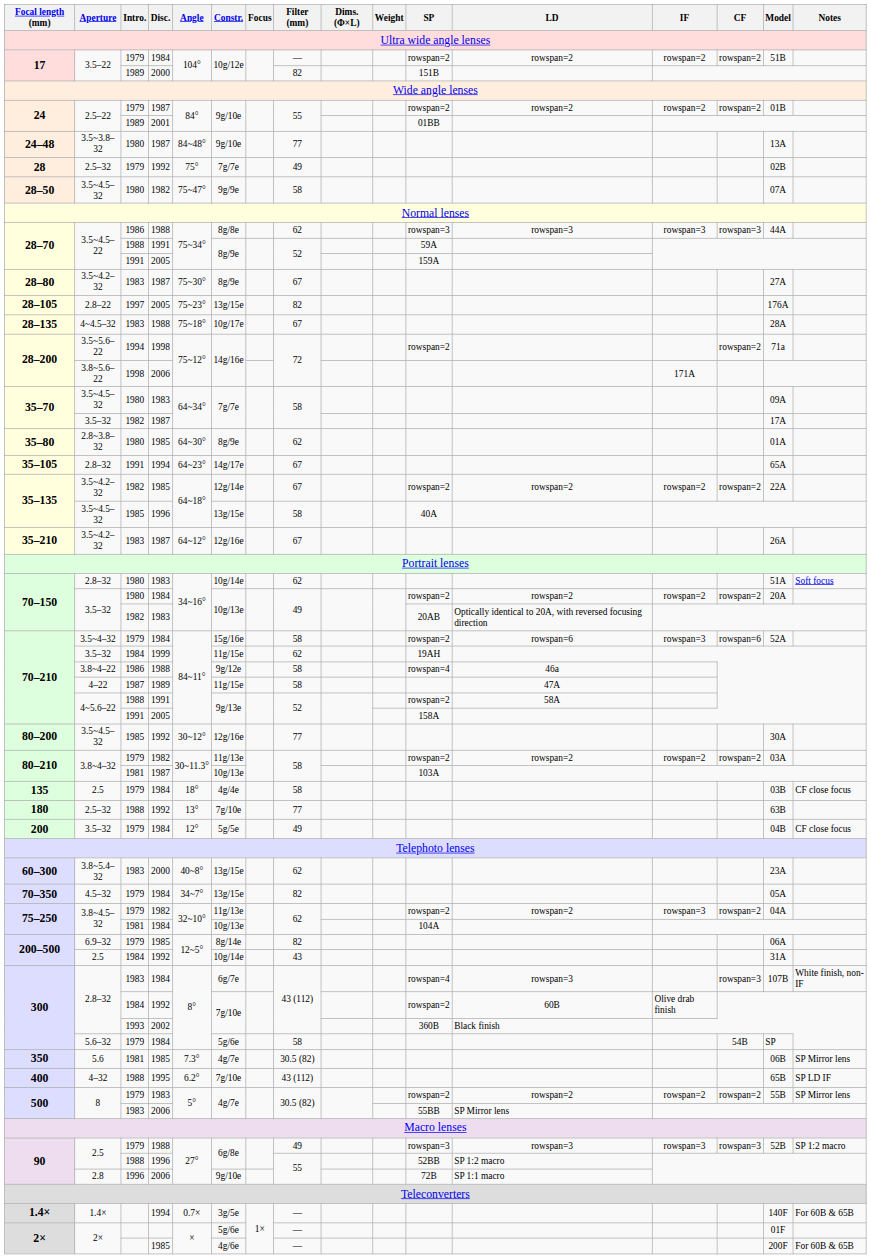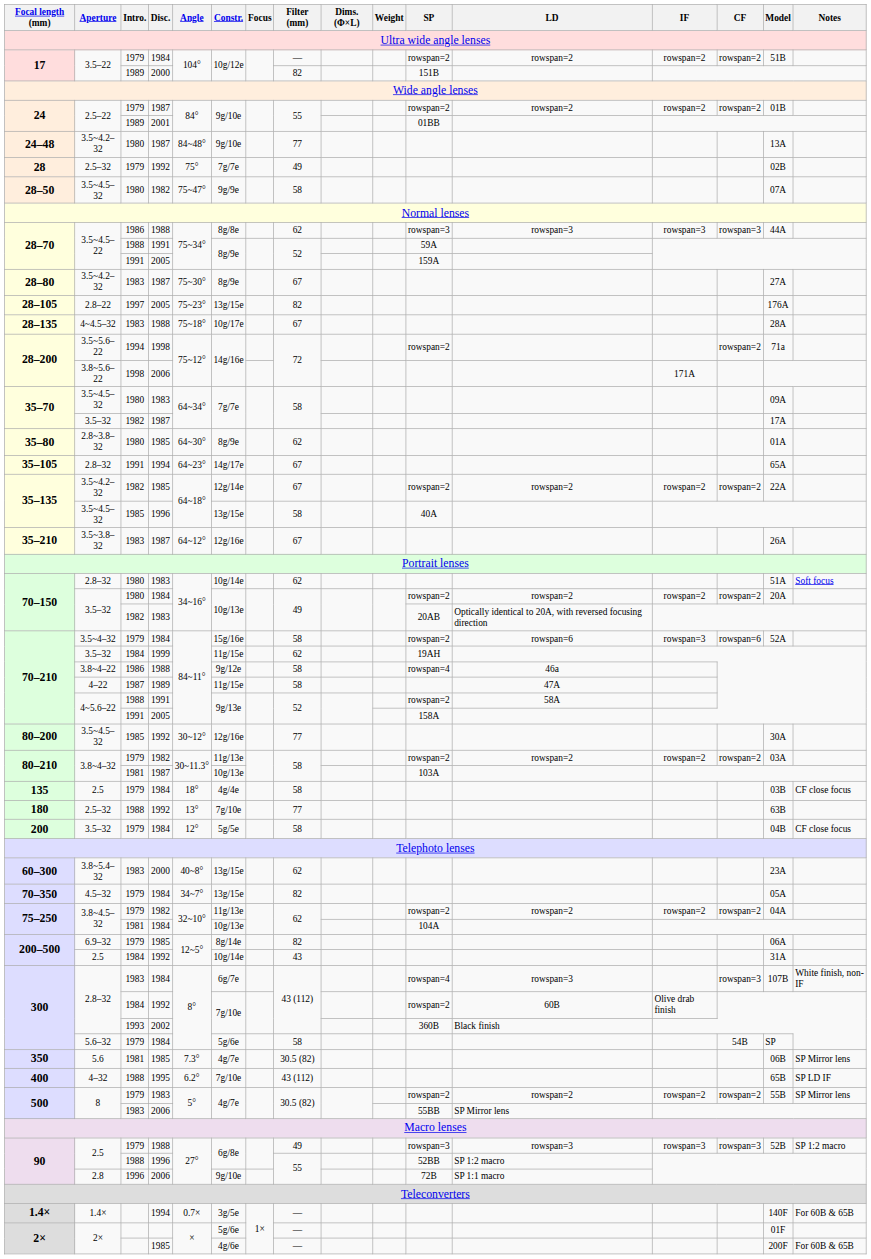(98, 144) 3.5~3.8–32 -> (98, 144) 3.5~4.2–32
(98, 540) 3.5~4.2–32 -> (98, 540) 3.5~3.8–32
(297, 828) 49 -> (297, 828) 58
(685, 911) rowspan=3 -> (685, 911) rowspan=2
